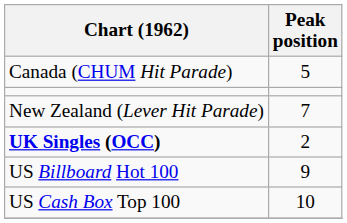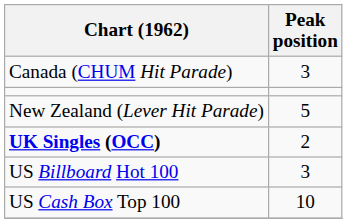(305, 71) 5 -> (305, 71) 3
(305, 111) 7 -> (305, 111) 5
(305, 171) 9 -> (305, 171) 3
